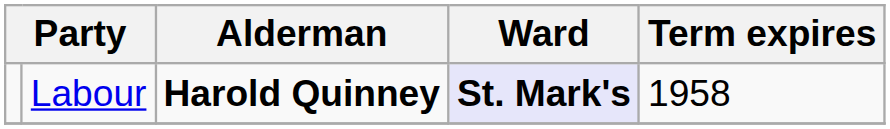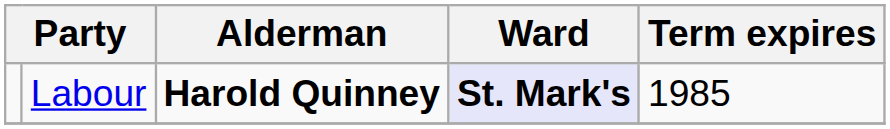(689, 92) 1958 -> (689, 92) 1985
